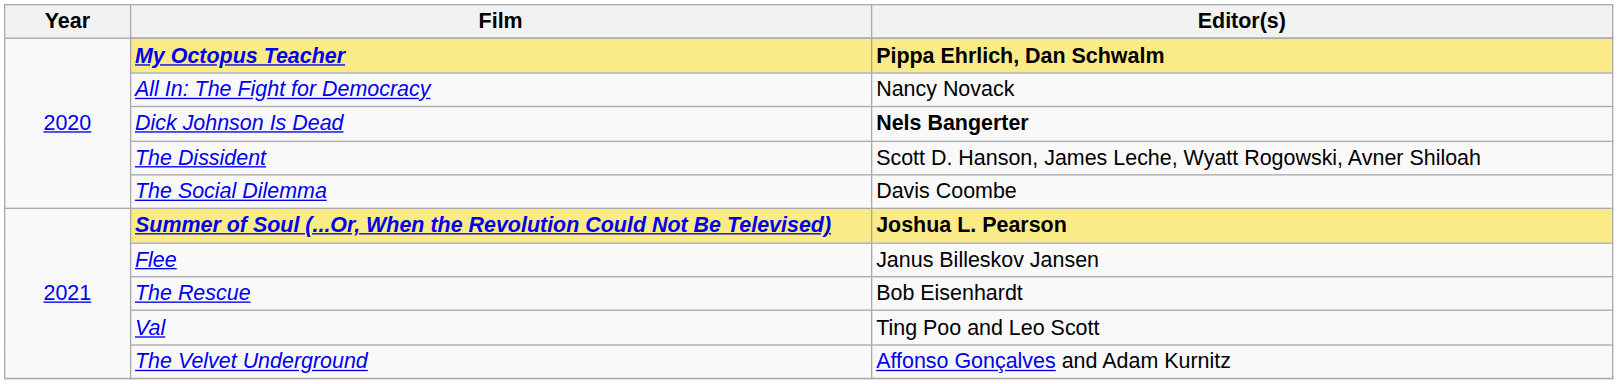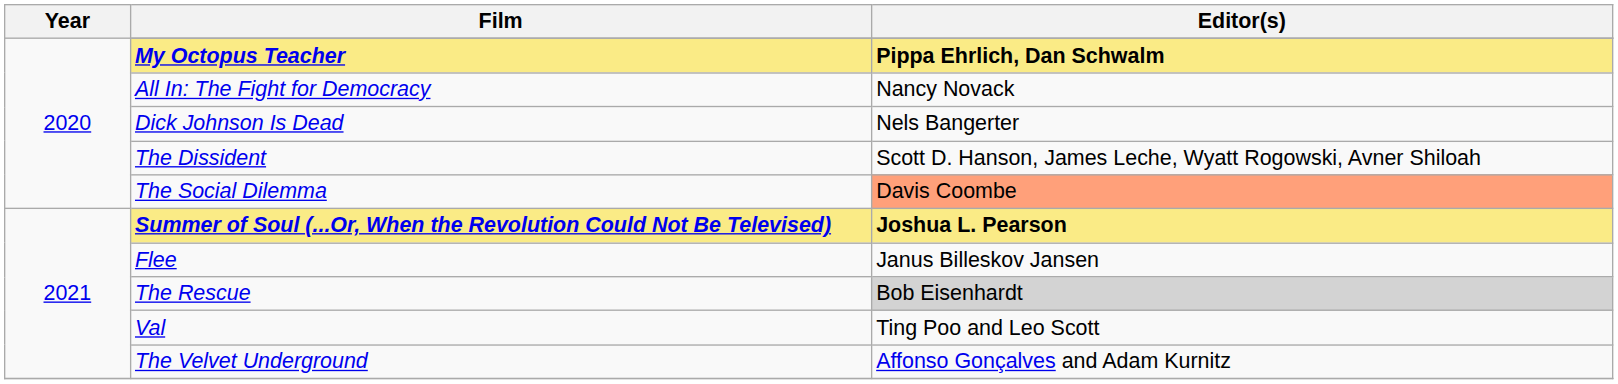(952, 123) bold -> (948, 123) normal
(946, 191) no background -> (946, 191) lightsalmon background
(949, 293) no background -> (949, 293) lightgrey background
